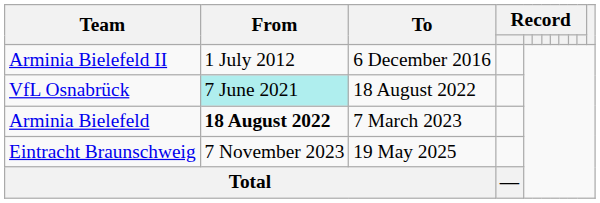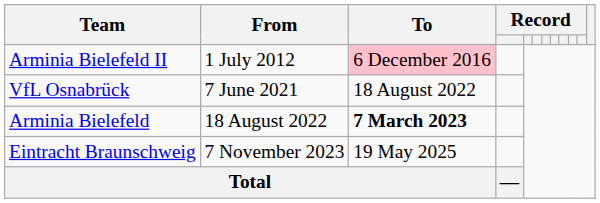(422, 59) no background -> (422, 59) pink background
(251, 90) paleturquoise background -> (251, 90) no background
(267, 120) bold -> (266, 120) normal
(408, 120) normal -> (410, 120) bold
